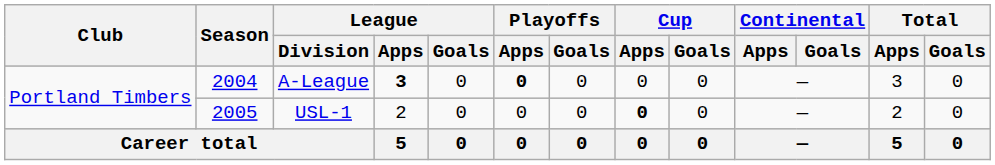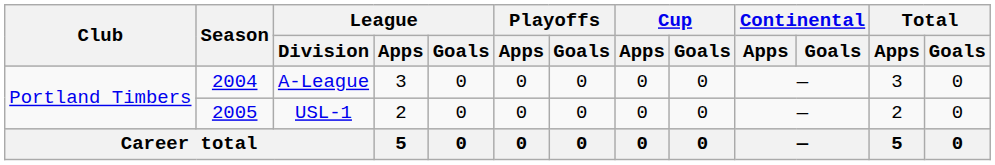(401, 82) bold -> (401, 82) normal
(521, 82) bold -> (521, 82) normal
(642, 113) bold -> (642, 113) normal
